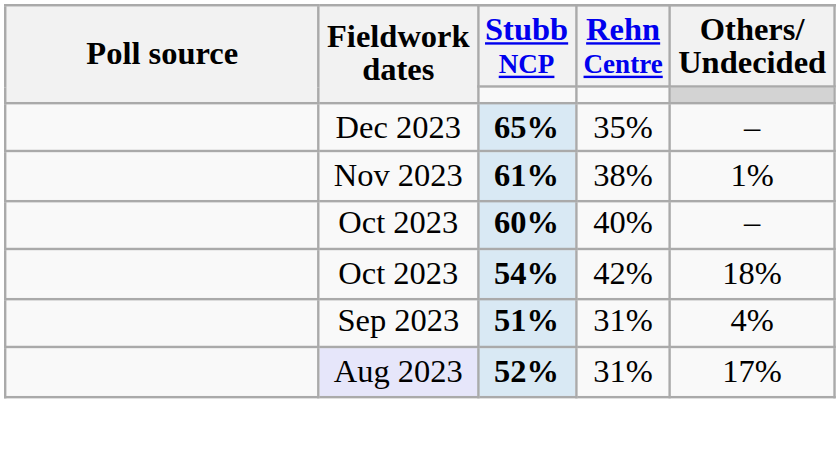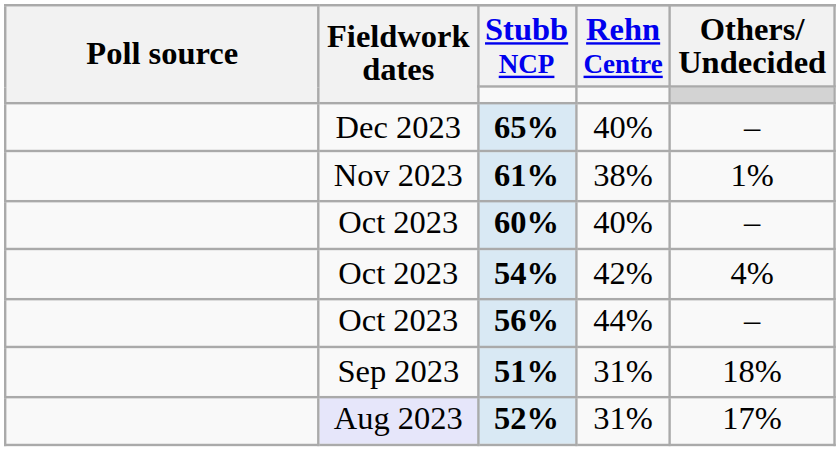(623, 126) 35% -> (623, 126) 40%
(752, 272) 18% -> (752, 272) 4%
+ row: (527, 321)
(752, 321) 4% -> (752, 370) 18%
